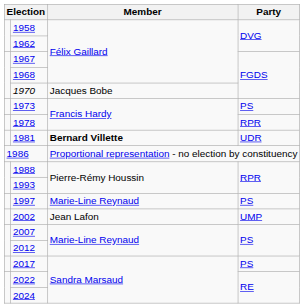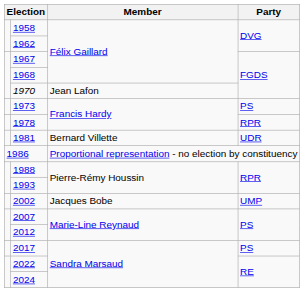(81, 91) Jacques Bobe -> (74, 91) Jean Lafon
(86, 138) bold -> (84, 138) normal
- row: (24, 201)
(74, 216) Jean Lafon -> (81, 201) Jacques Bobe
